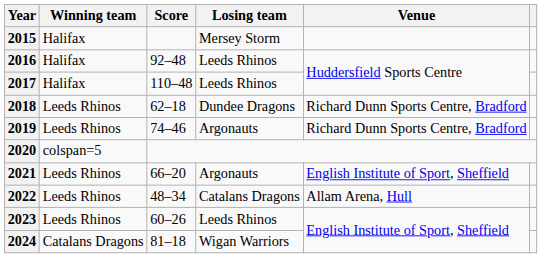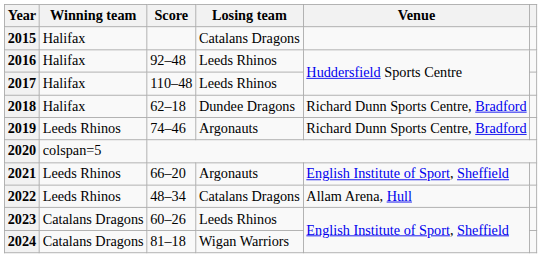(239, 38) Mersey Storm -> (249, 38) Catalans Dragons
(82, 106) Leeds Rhinos -> (64, 106) Halifax
(82, 219) Leeds Rhinos -> (93, 219) Catalans Dragons
